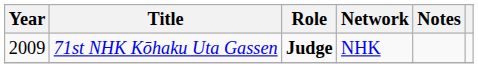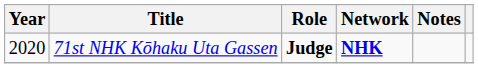(27, 47) 2009 -> (27, 47) 2020
(361, 47) normal -> (362, 47) bold
